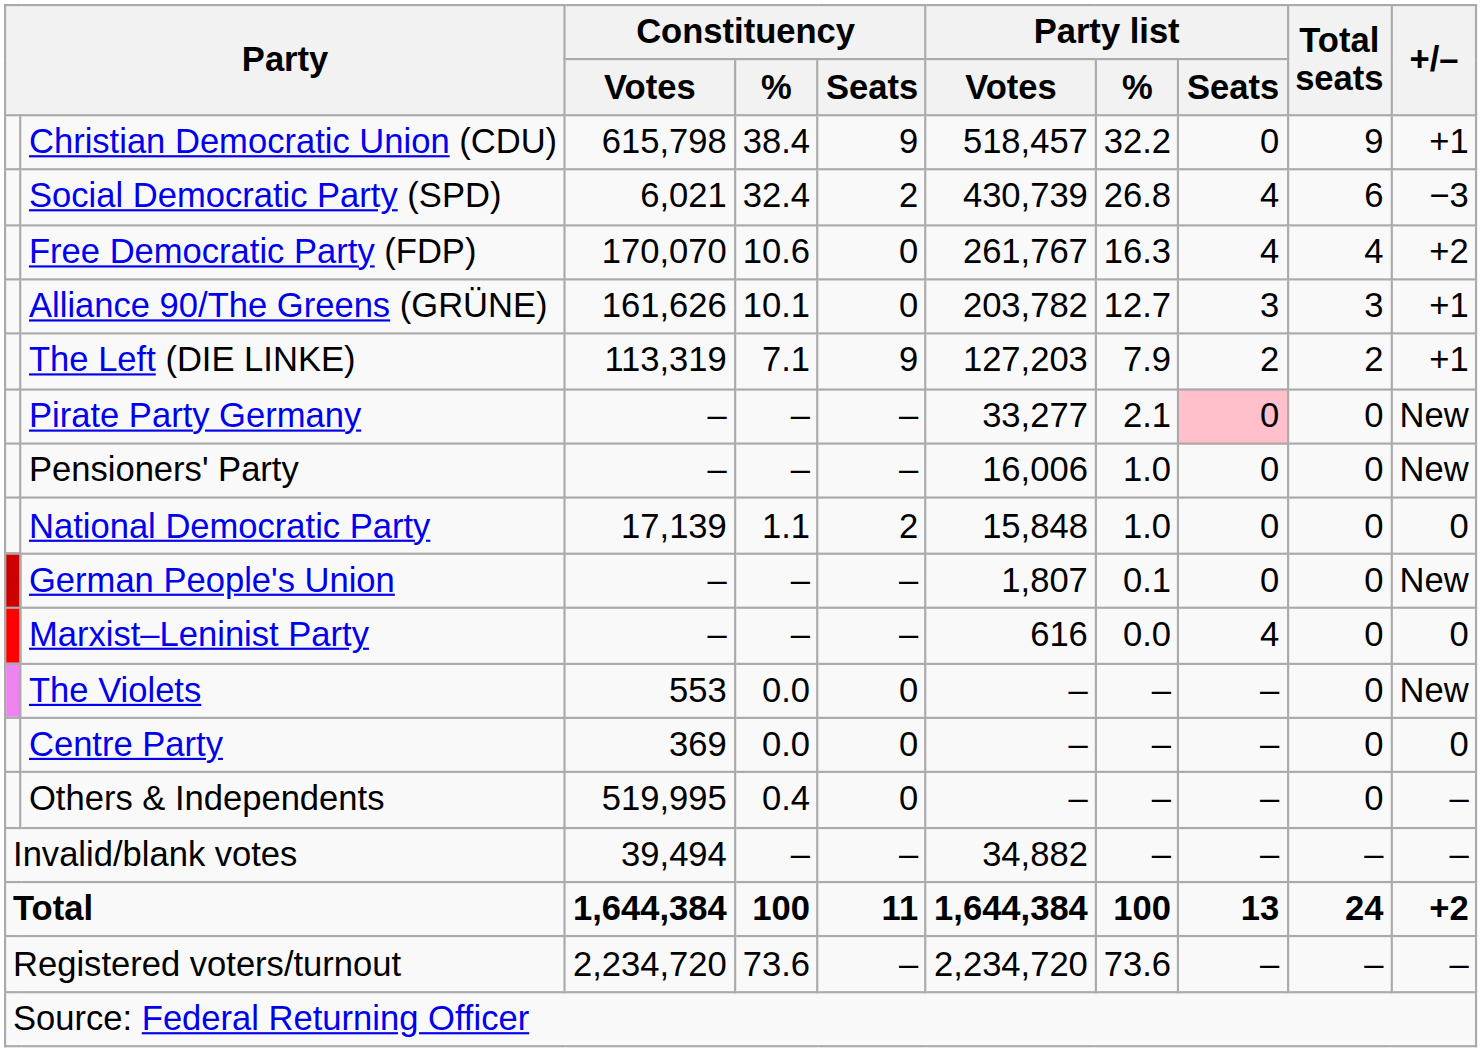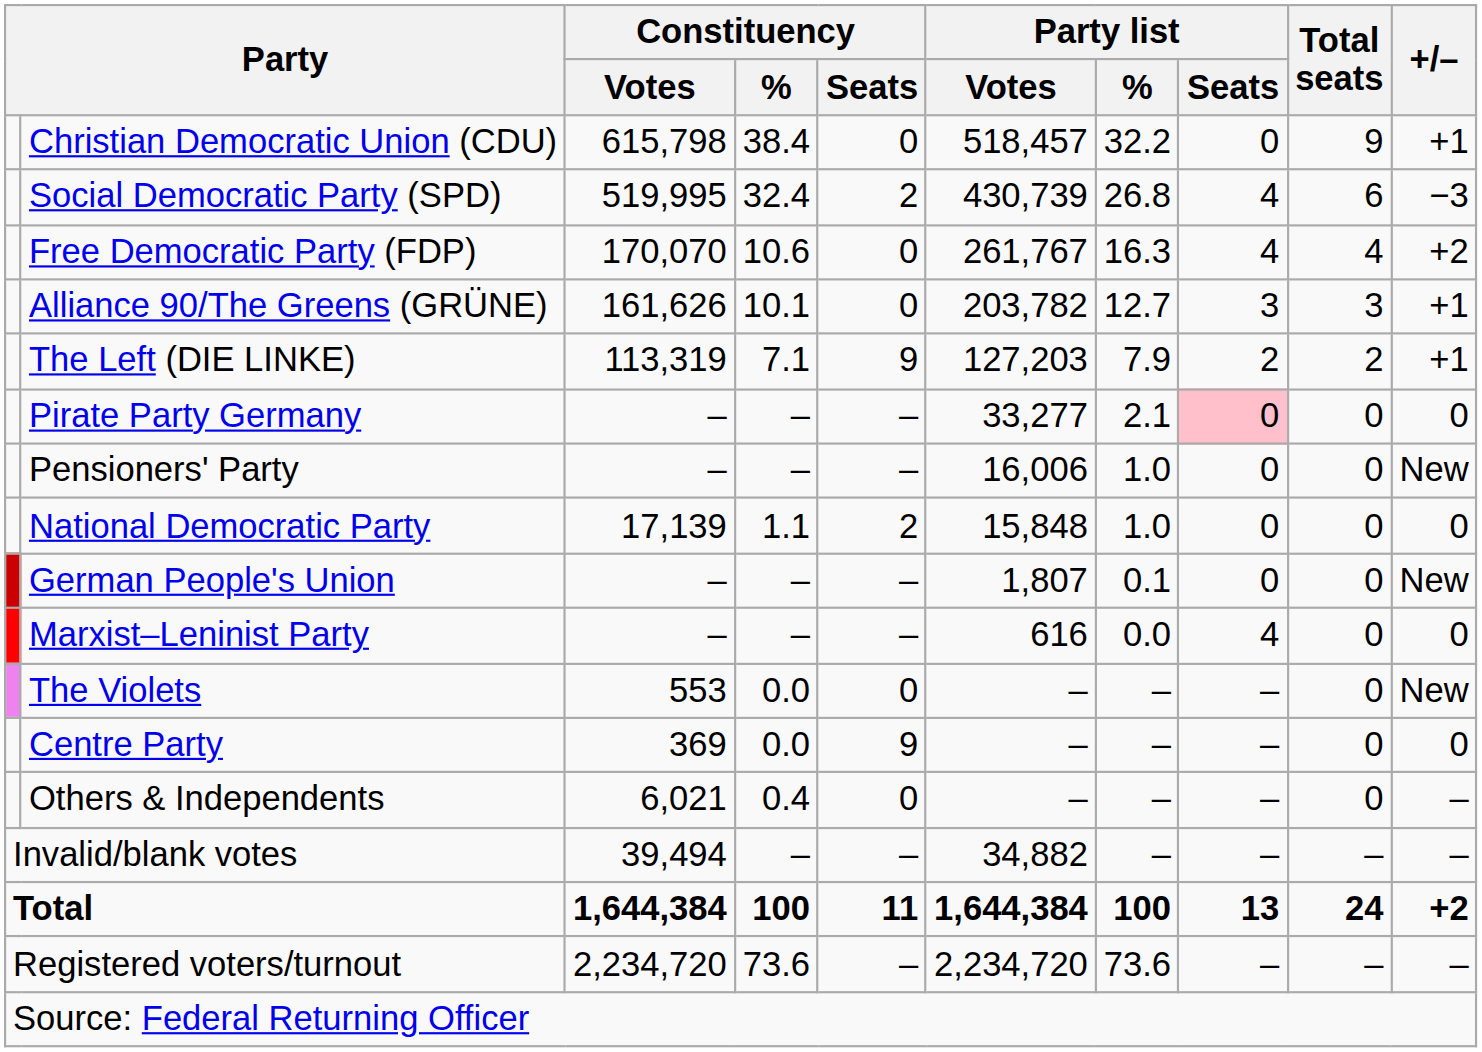(909, 141) 9 -> (909, 141) 0
(684, 196) 6,021 -> (664, 196) 519,995
(1434, 415) New -> (1459, 415) 0
(909, 744) 0 -> (909, 744) 9
(664, 799) 519,995 -> (684, 799) 6,021
